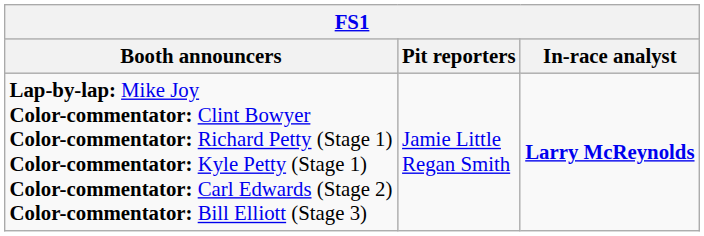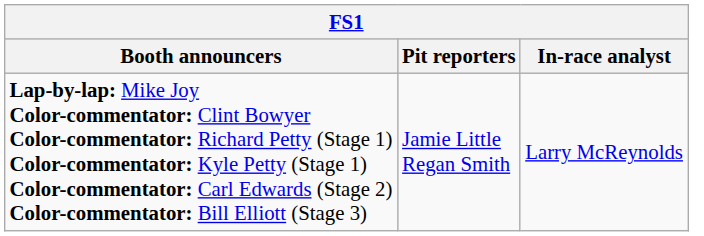(610, 152) bold -> (604, 152) normal
